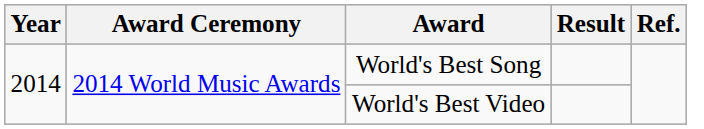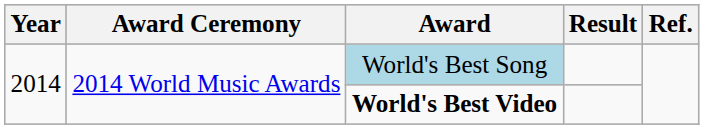(449, 64) no background -> (455, 64) lightblue background
(449, 104) normal -> (455, 104) bold
